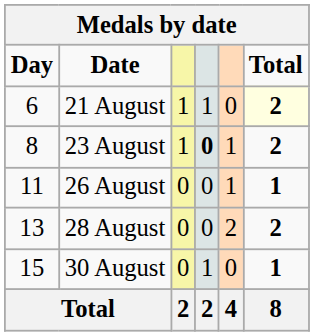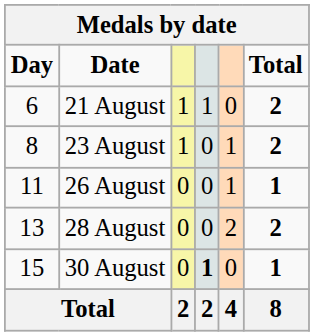(276, 105) lightyellow background -> (276, 105) no background
(207, 146) bold -> (207, 146) normal
(207, 268) normal -> (207, 268) bold
